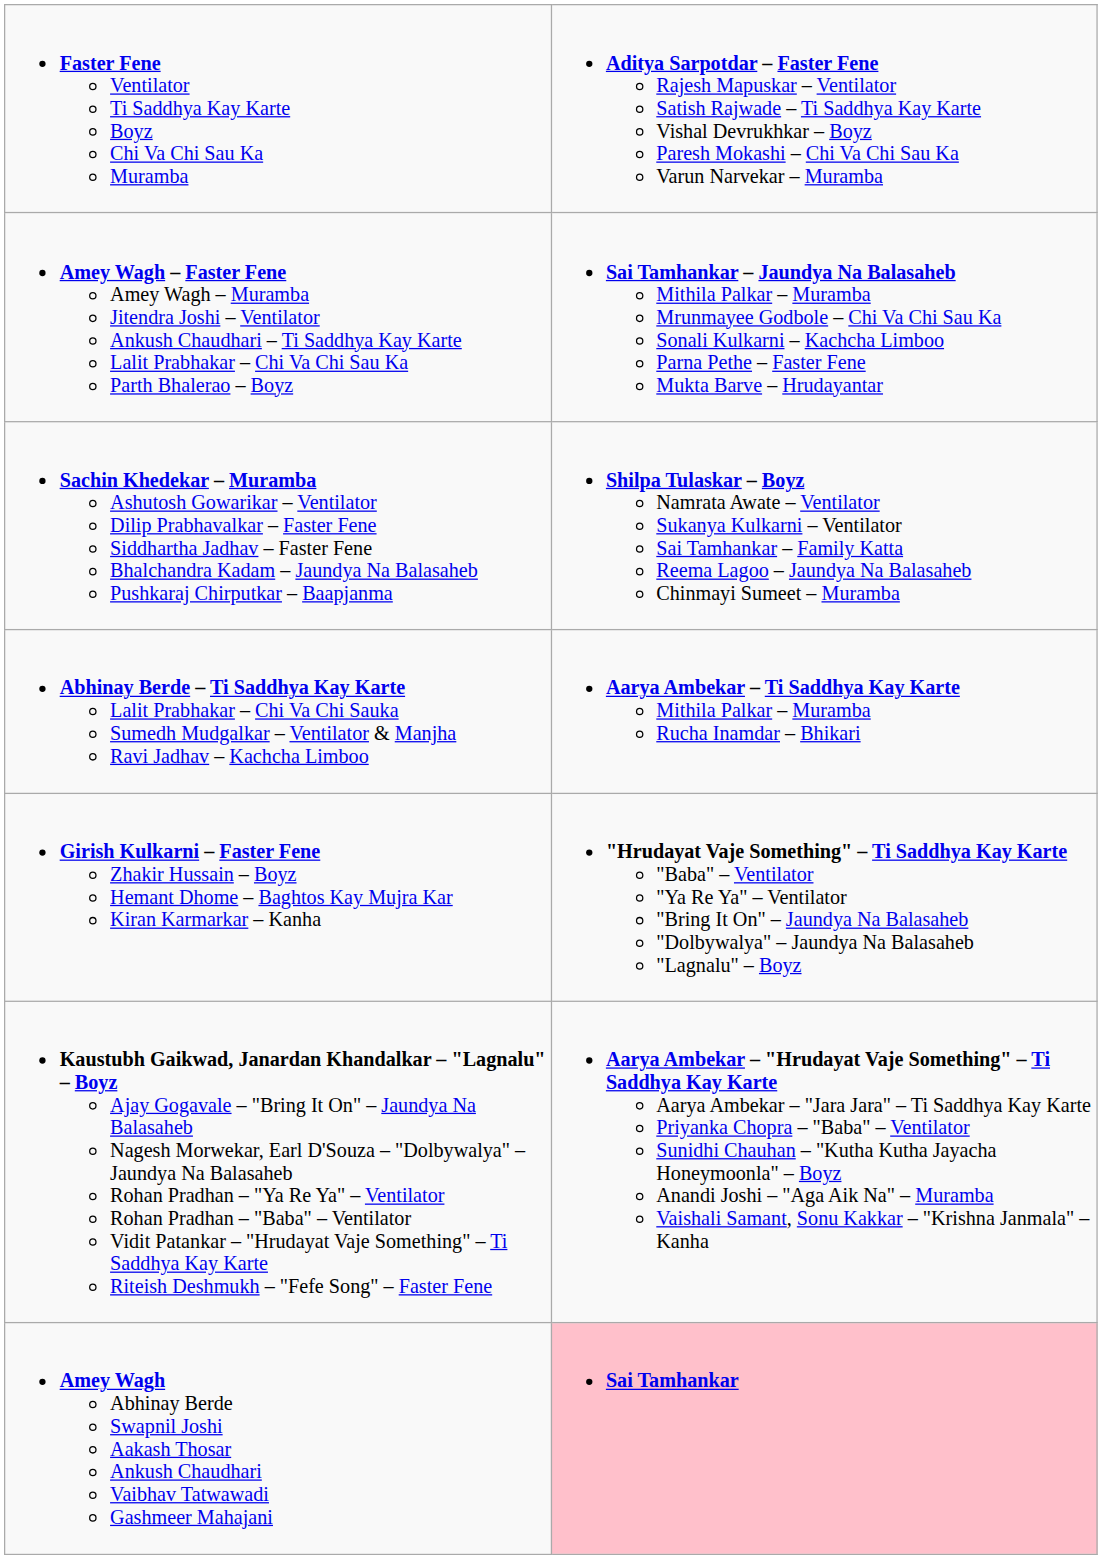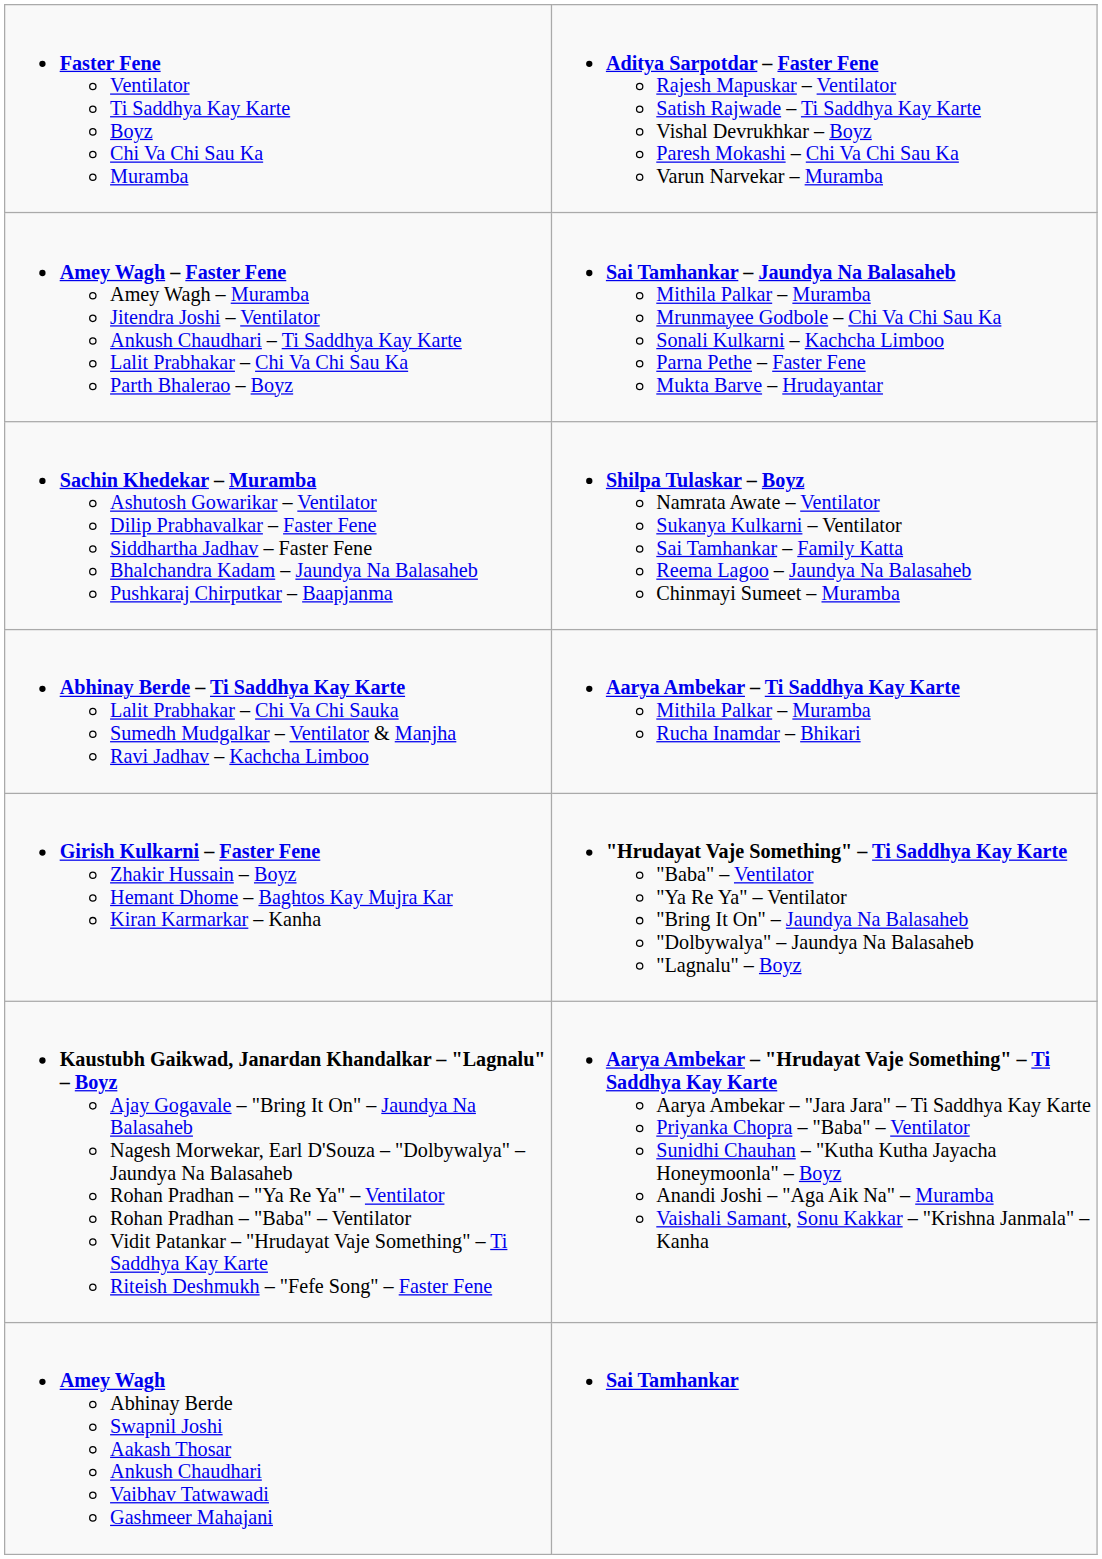(824, 1382) pink background -> (824, 1382) no background
